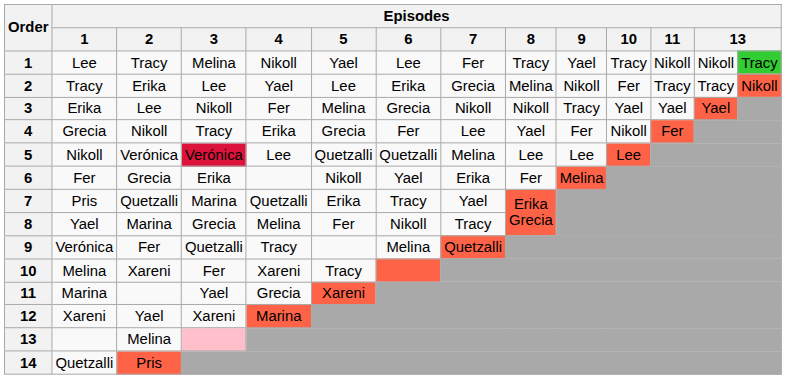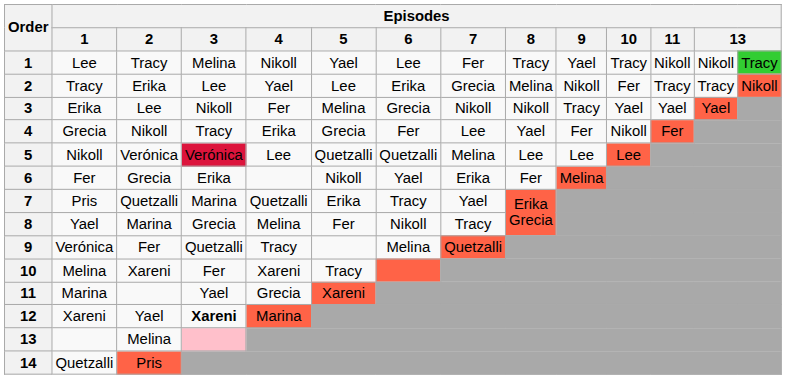(214, 316) normal -> (214, 316) bold
